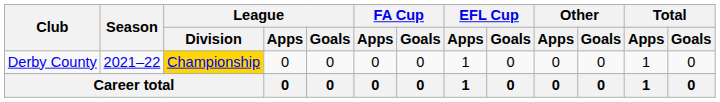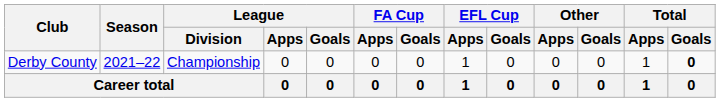(213, 62) gold background -> (213, 62) no background
(691, 62) normal -> (691, 62) bold
